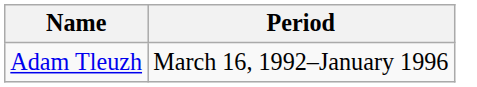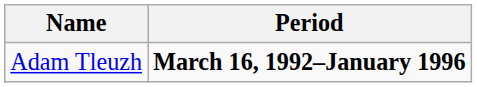(301, 61) normal -> (309, 61) bold
